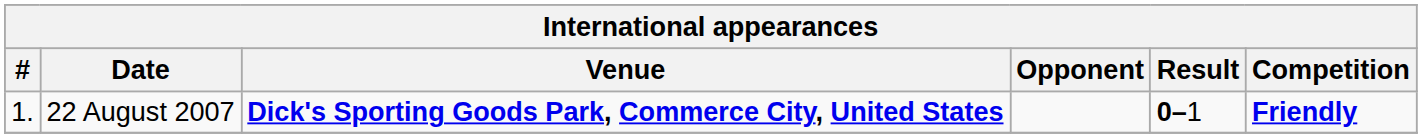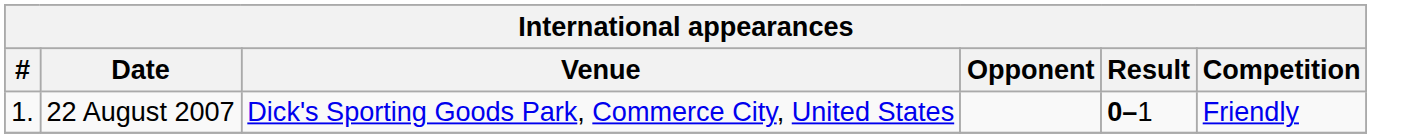(625, 112) bold -> (601, 112) normal
(1305, 112) bold -> (1251, 112) normal
